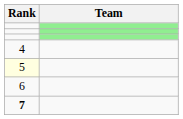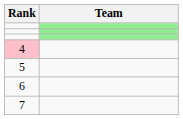(22, 49) no background -> (22, 49) pink background
(22, 67) lightyellow background -> (22, 67) no background
(22, 105) bold -> (22, 105) normal
